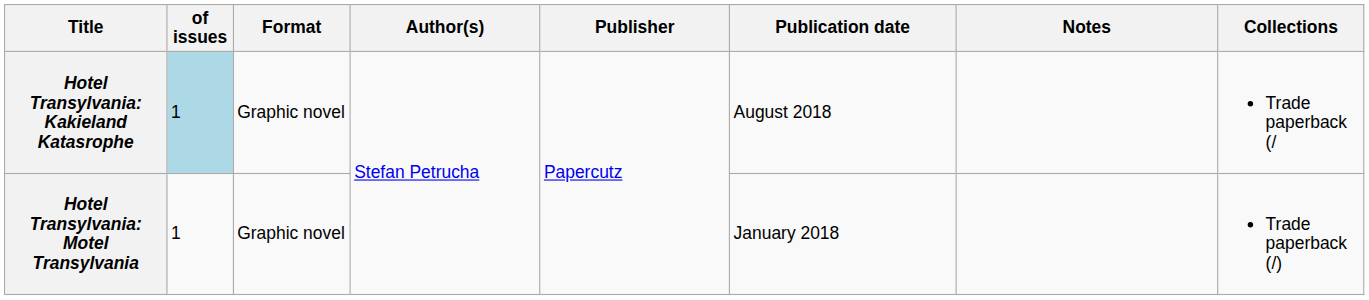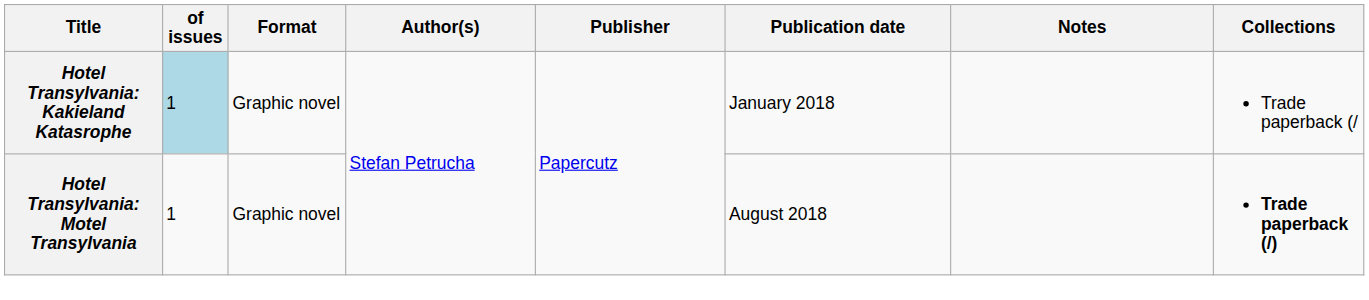(783, 112) August 2018 -> (782, 102) January 2018
(786, 233) January 2018 -> (778, 214) August 2018
(1291, 244) normal -> (1289, 224) bold
